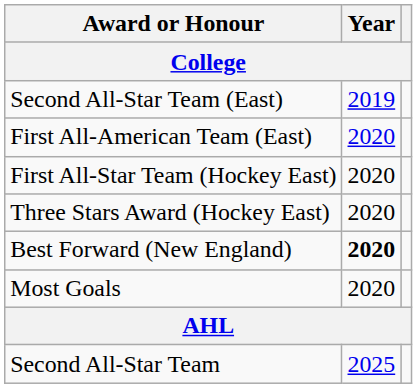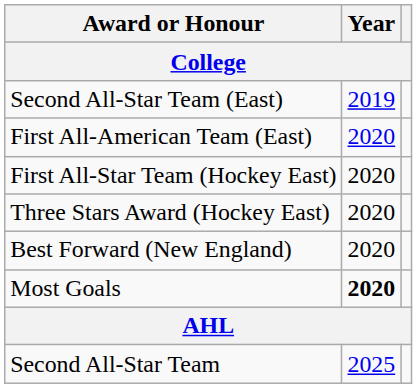(371, 250) bold -> (371, 250) normal
(371, 288) normal -> (371, 288) bold
